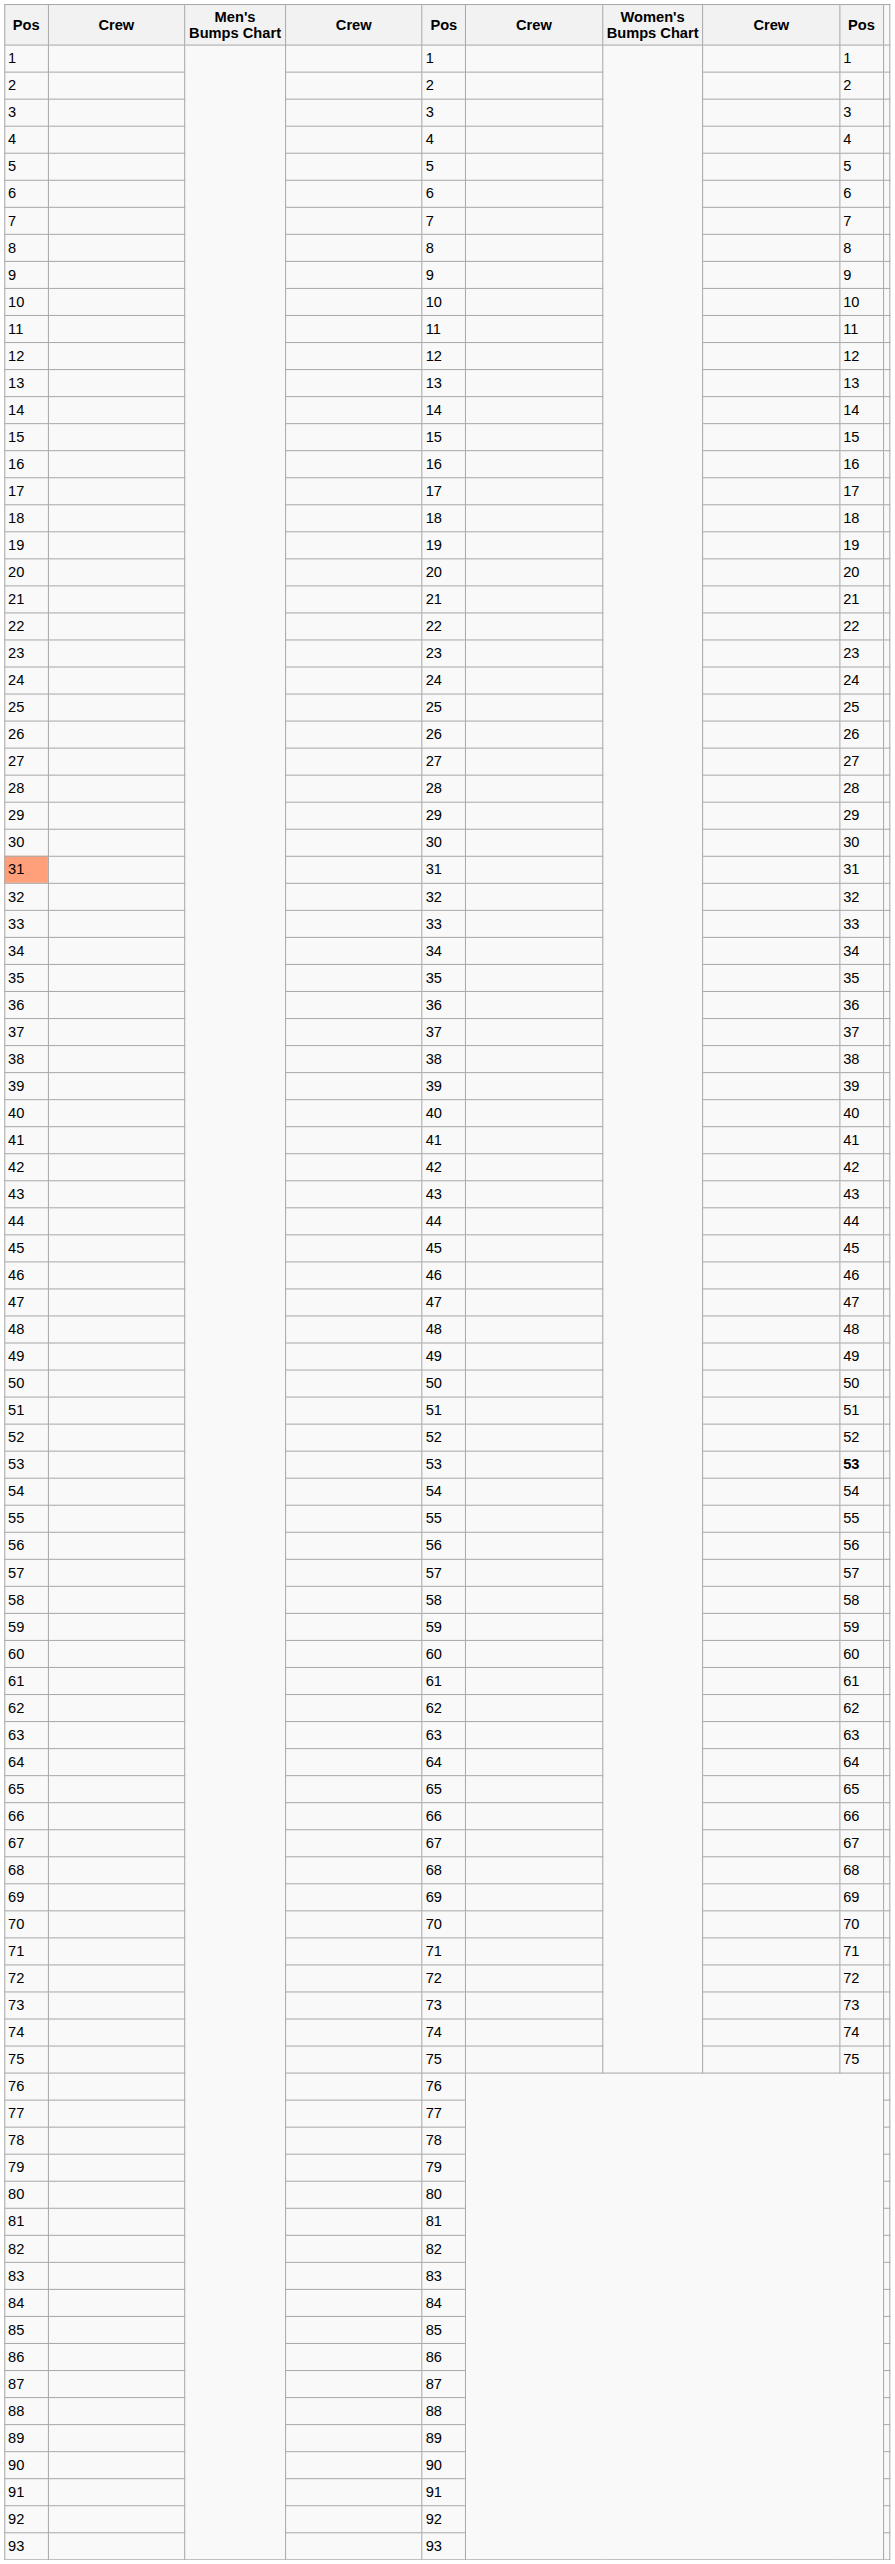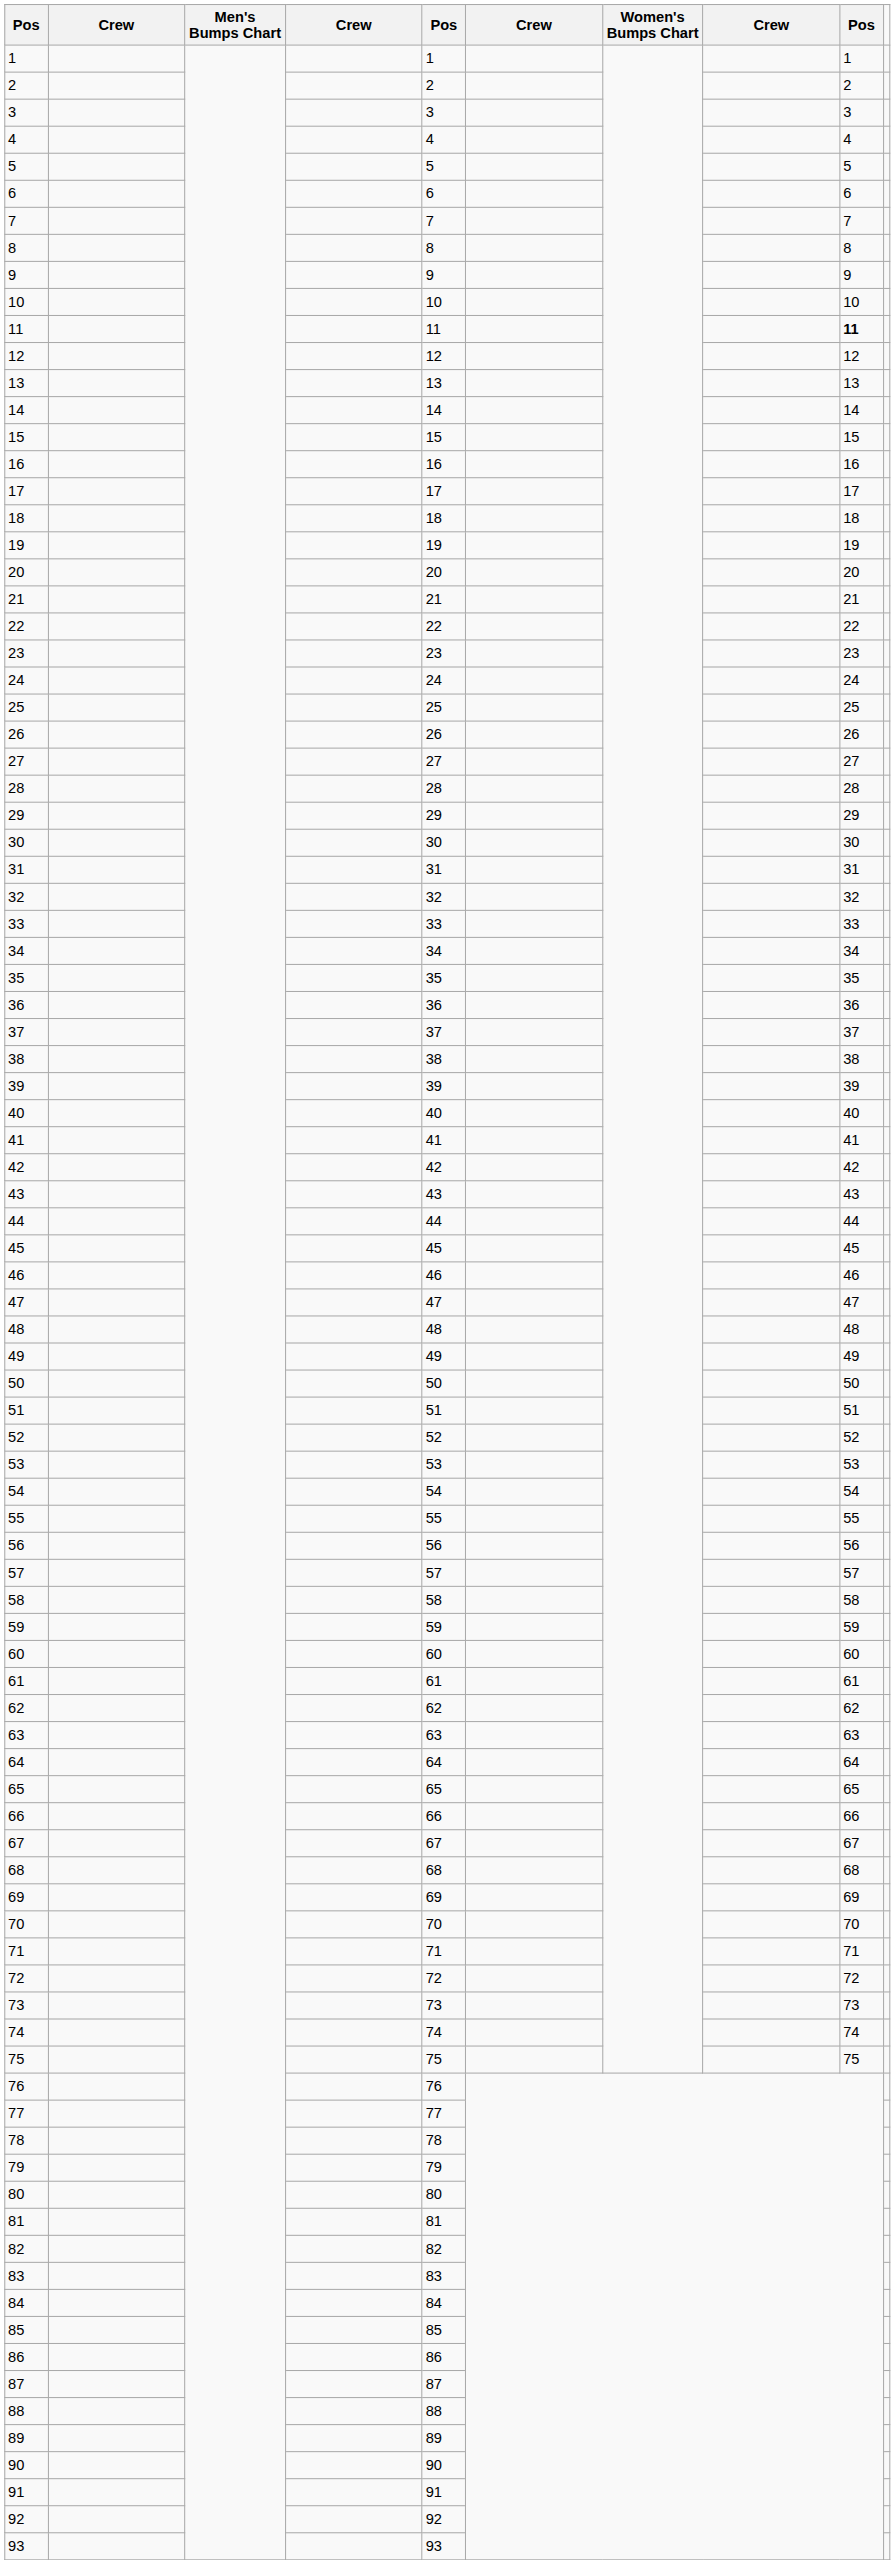(851, 329) normal -> (851, 329) bold
(16, 869) lightsalmon background -> (16, 869) no background
(851, 1464) bold -> (851, 1464) normal
